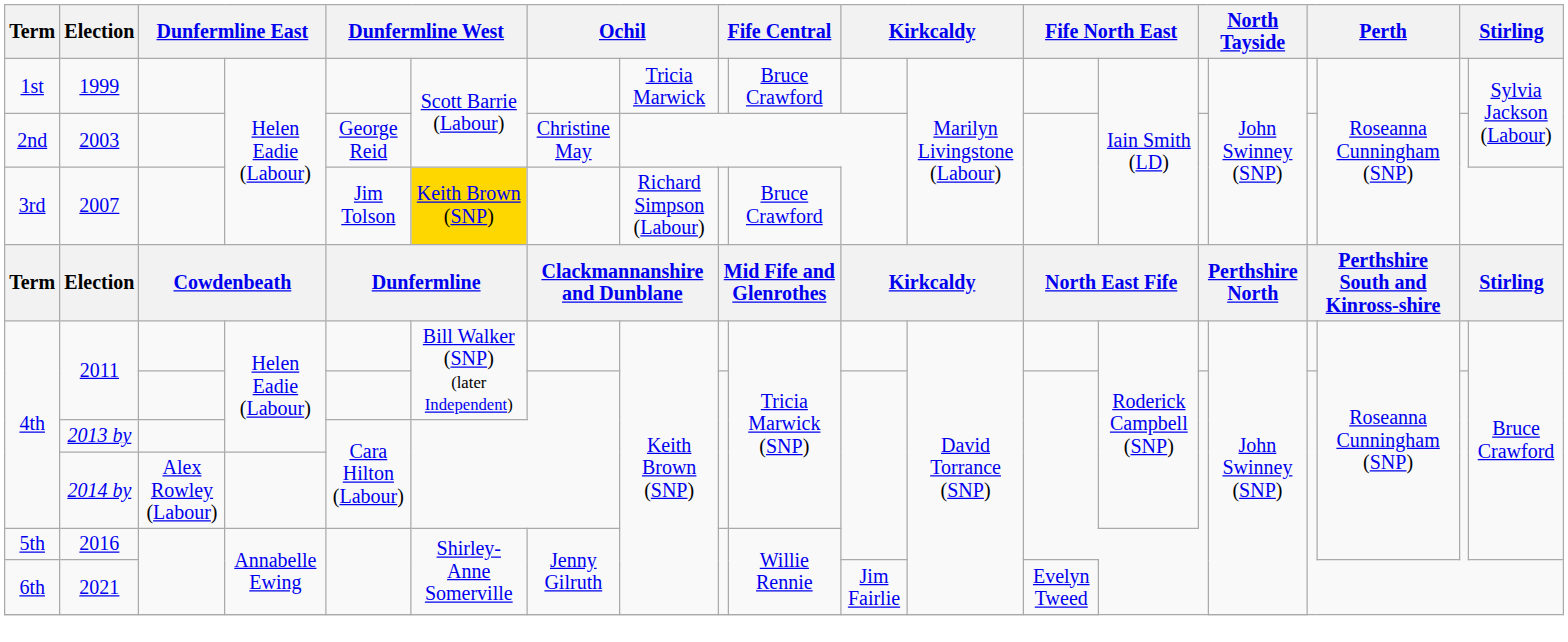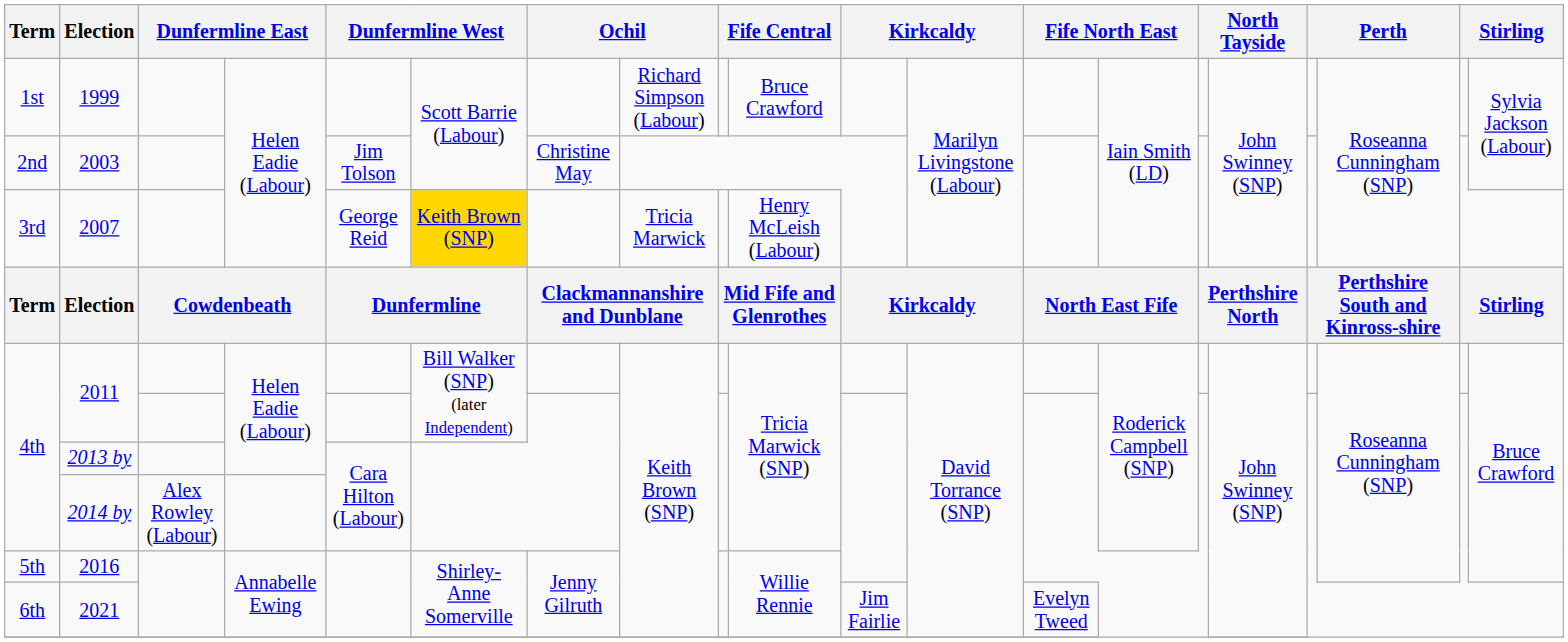(669, 85) Tricia Marwick -> (669, 97) Richard Simpson (Labour)
(368, 140) George Reid -> (368, 162) Jim Tolson
(368, 205) Jim Tolson -> (368, 228) George Reid
(669, 205) Richard Simpson (Labour) -> (669, 228) Tricia Marwick
(784, 205) Bruce Crawford -> (784, 228) Henry McLeish (Labour)
